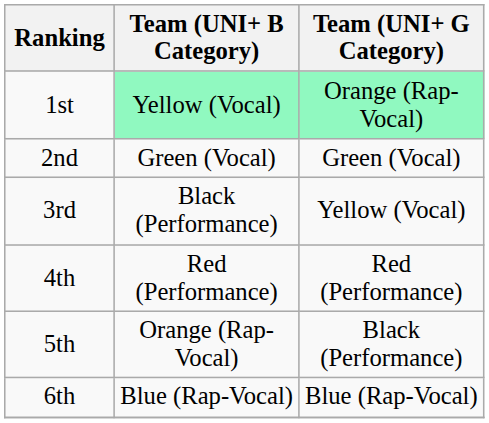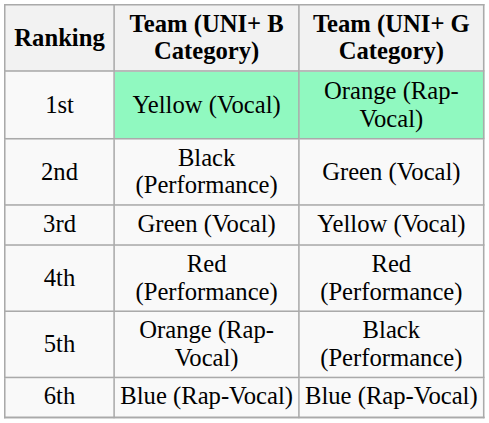(207, 157) Green (Vocal) -> (207, 171) Black (Performance)
(207, 210) Black (Performance) -> (207, 224) Green (Vocal)
